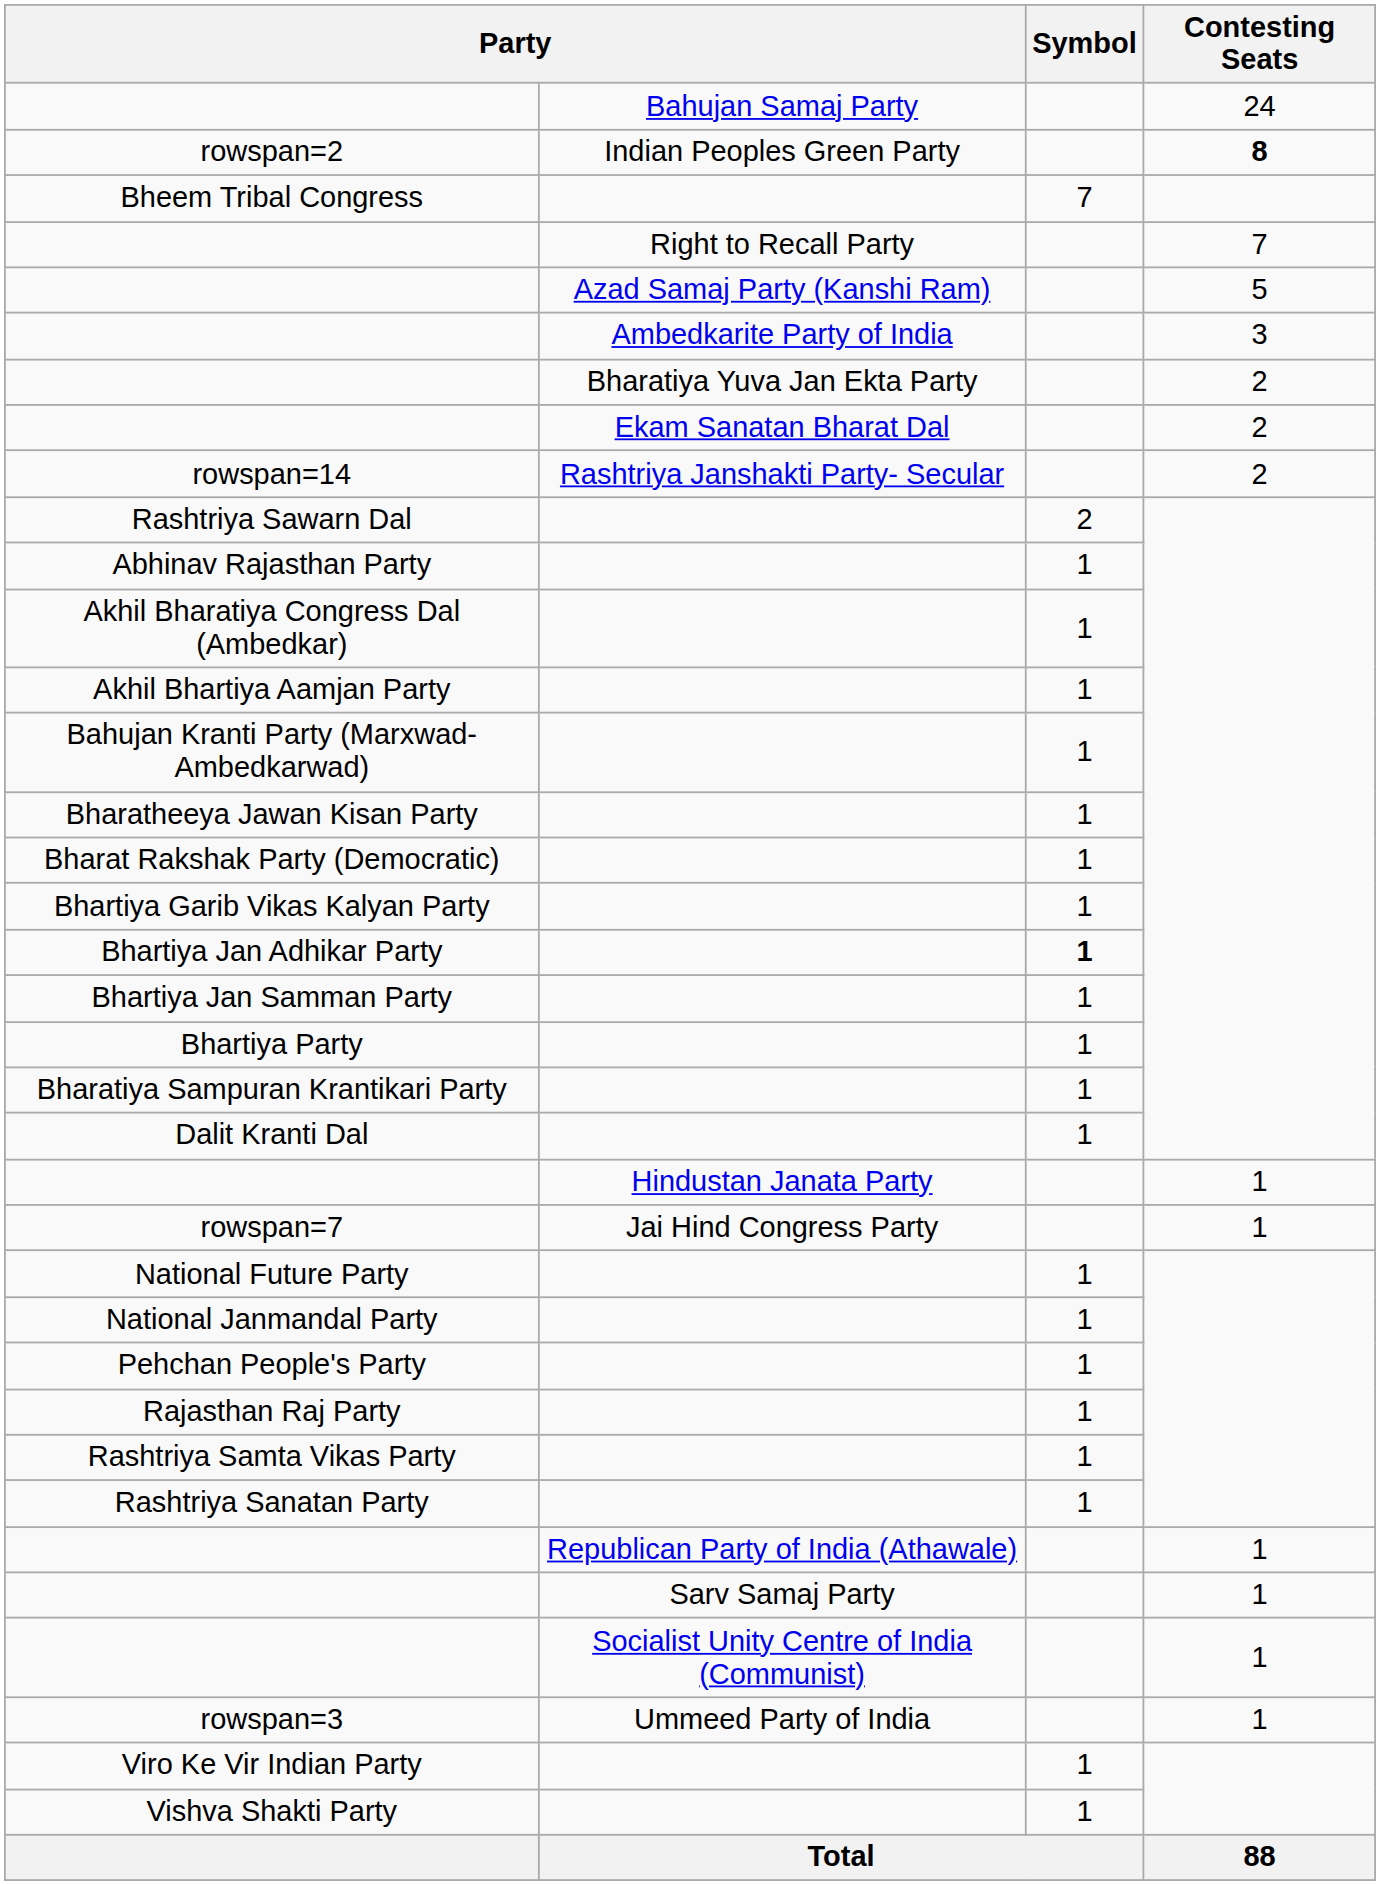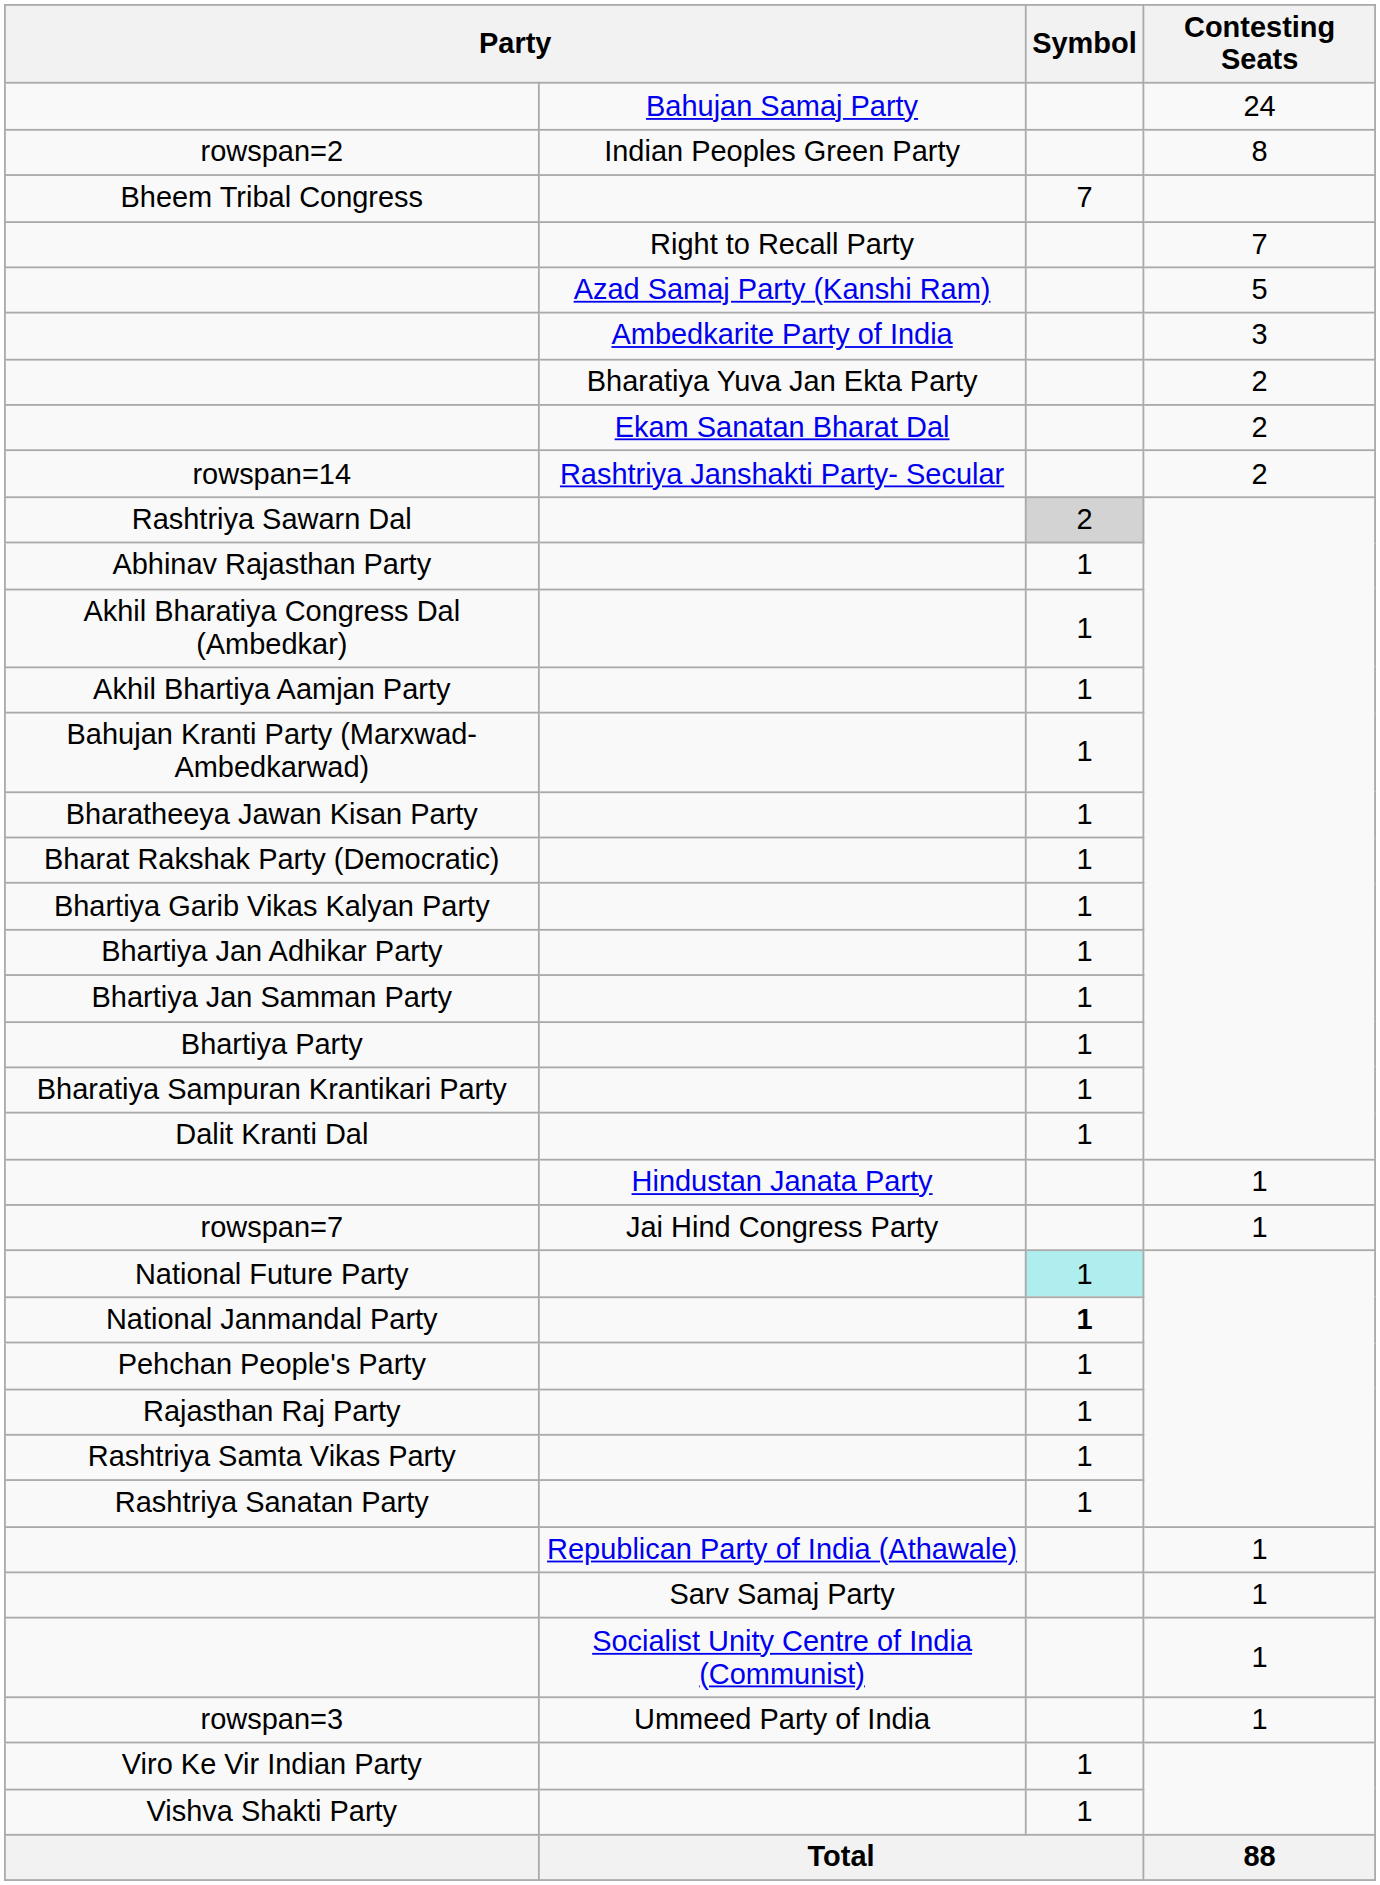(1260, 151) bold -> (1260, 151) normal
(1084, 519) no background -> (1084, 519) lightgrey background
(1084, 951) bold -> (1084, 951) normal
(1084, 1273) no background -> (1084, 1273) paleturquoise background
(1084, 1319) normal -> (1084, 1319) bold
